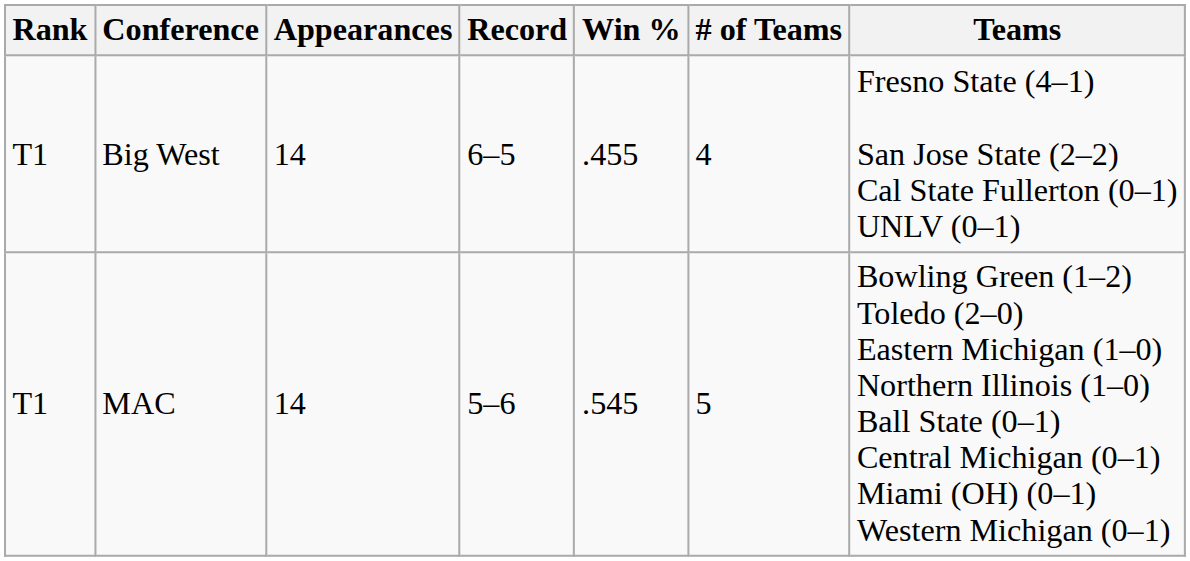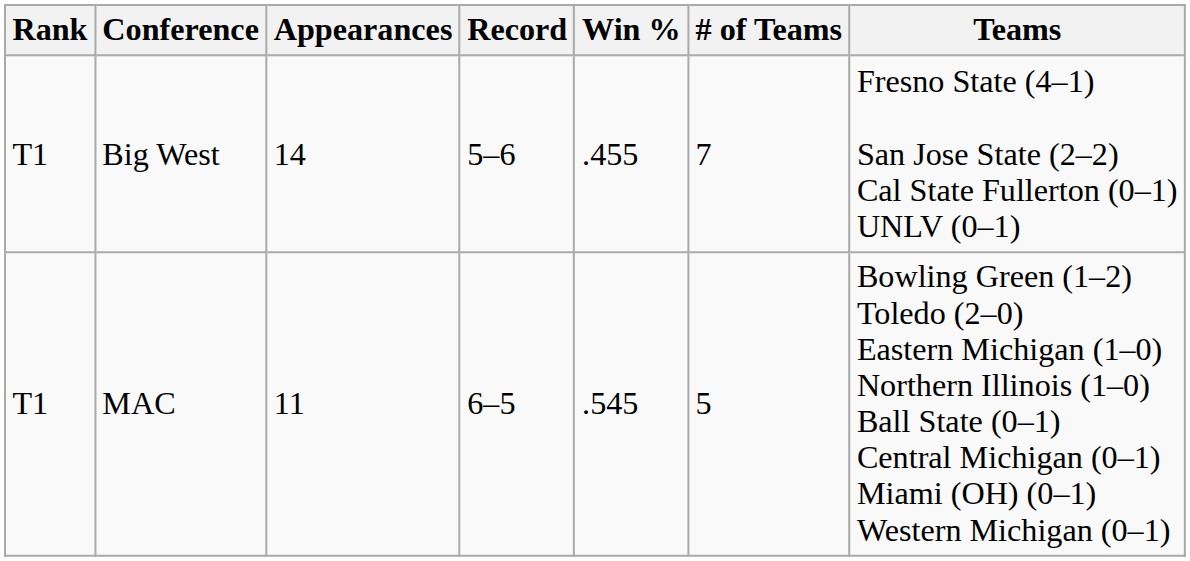(491, 153) 6–5 -> (491, 153) 5–6
(704, 153) 4 -> (704, 153) 7
(290, 403) 14 -> (289, 403) 11
(491, 403) 5–6 -> (491, 403) 6–5
